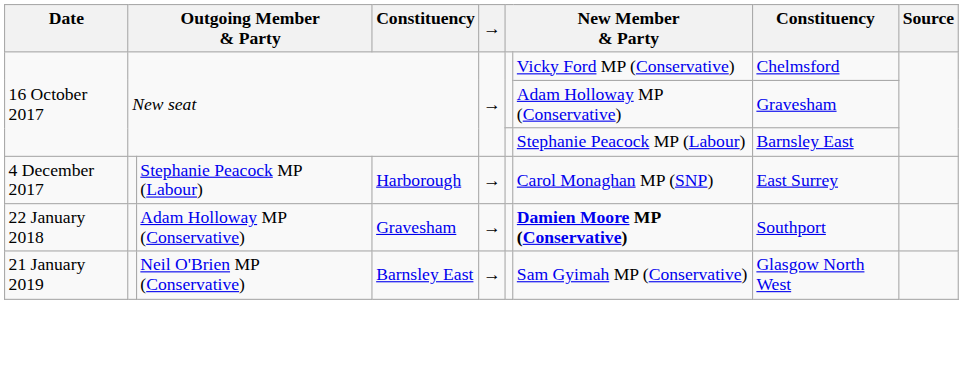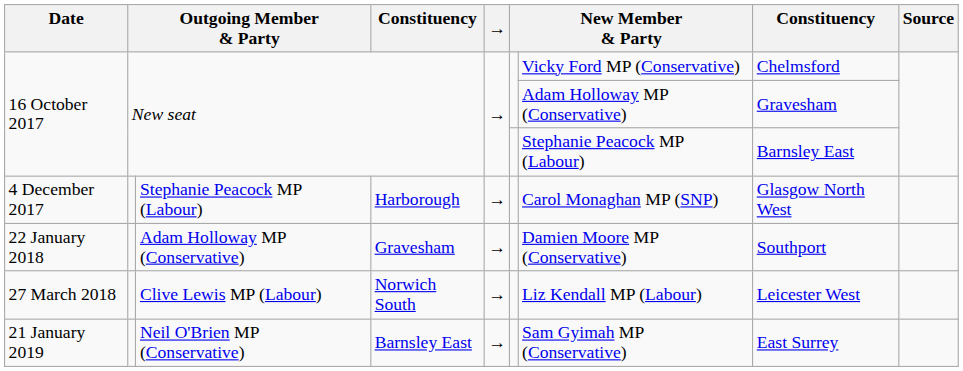(797, 179) East Surrey -> (811, 199) Glasgow North West
(589, 227) bold -> (591, 247) normal
+ row: (62, 294)
(810, 275) Glasgow North West -> (798, 342) East Surrey
